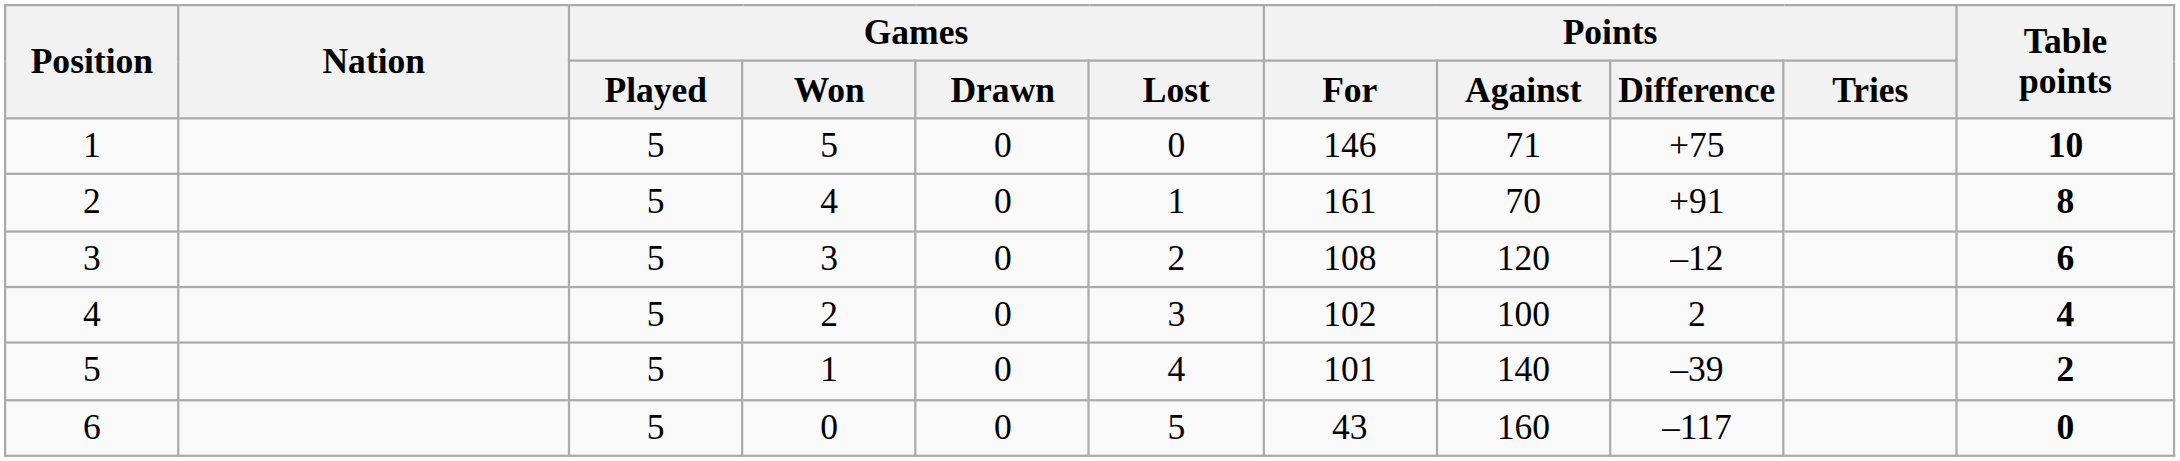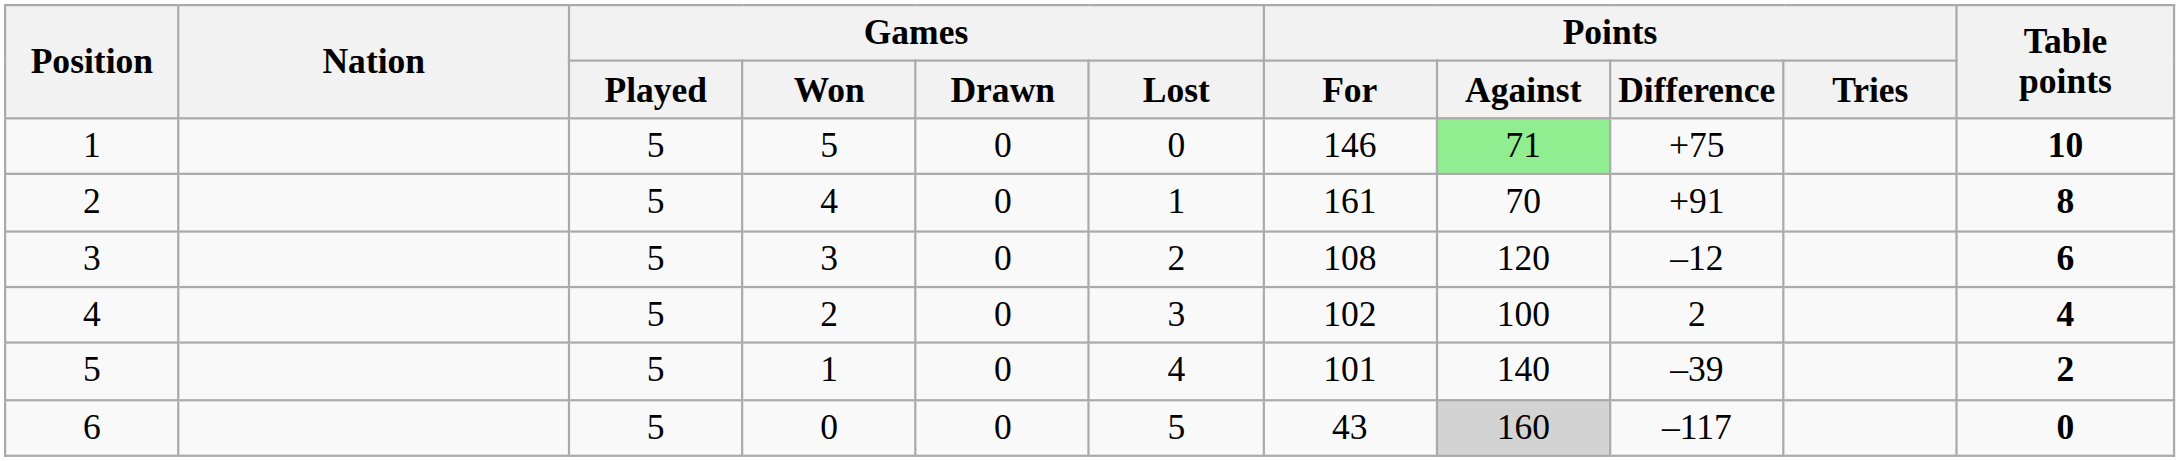(1523, 145) no background -> (1523, 145) lightgreen background
(1523, 426) no background -> (1523, 426) lightgrey background
